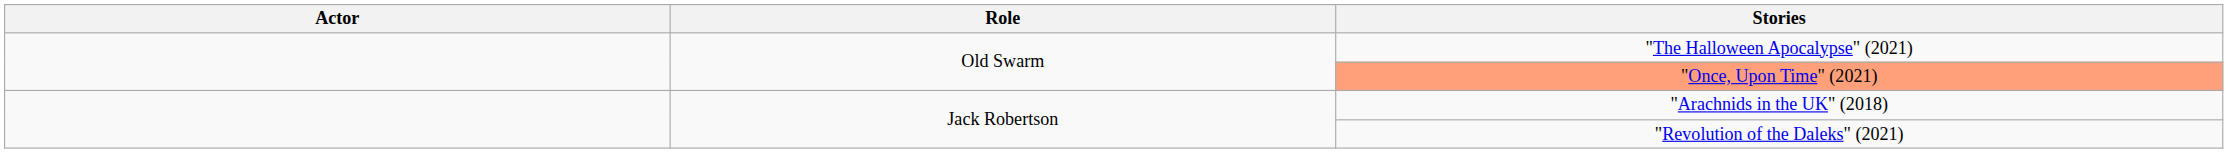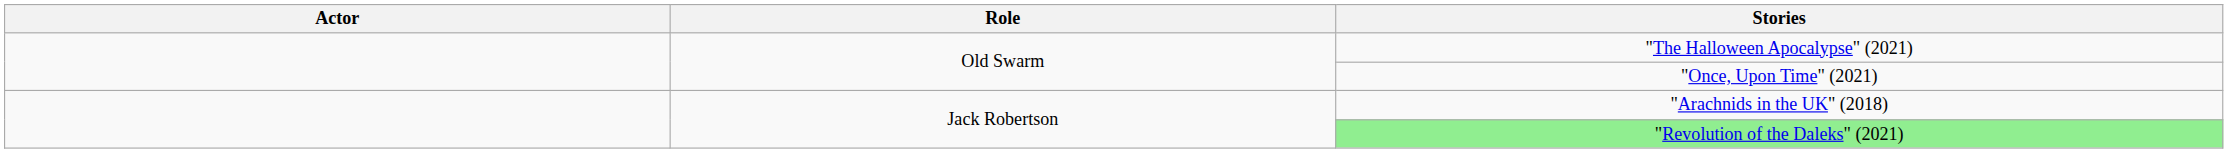(1779, 76) lightsalmon background -> (1779, 76) no background
(1779, 133) no background -> (1779, 133) lightgreen background
